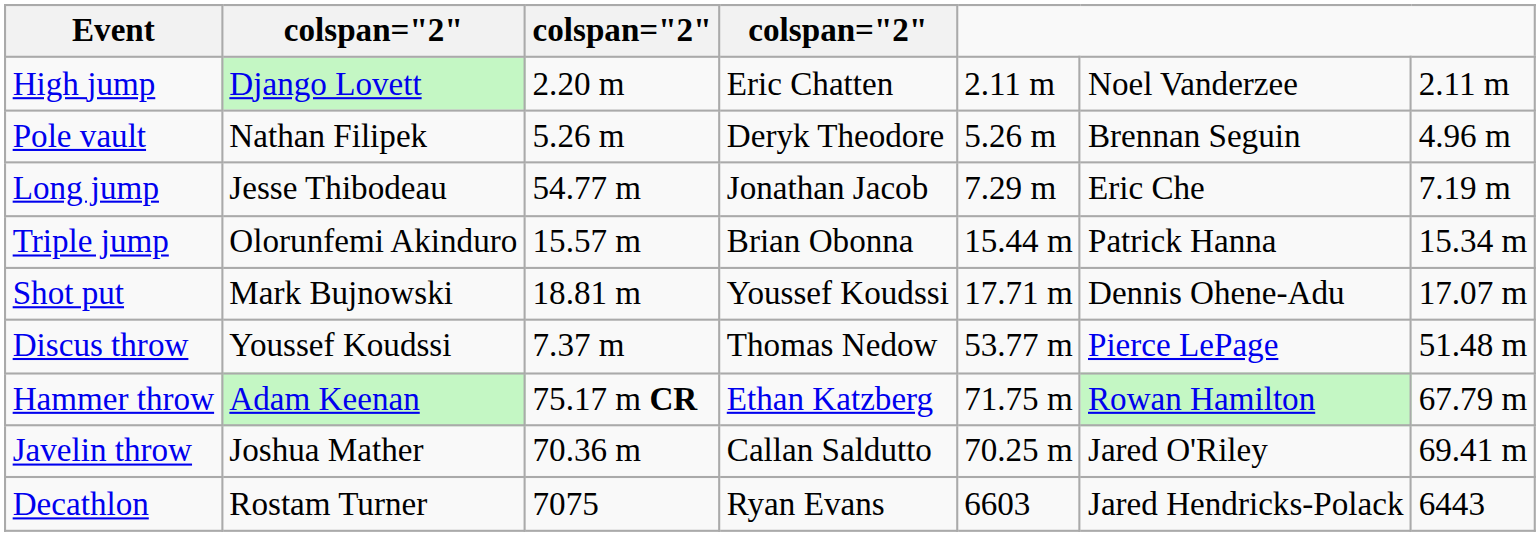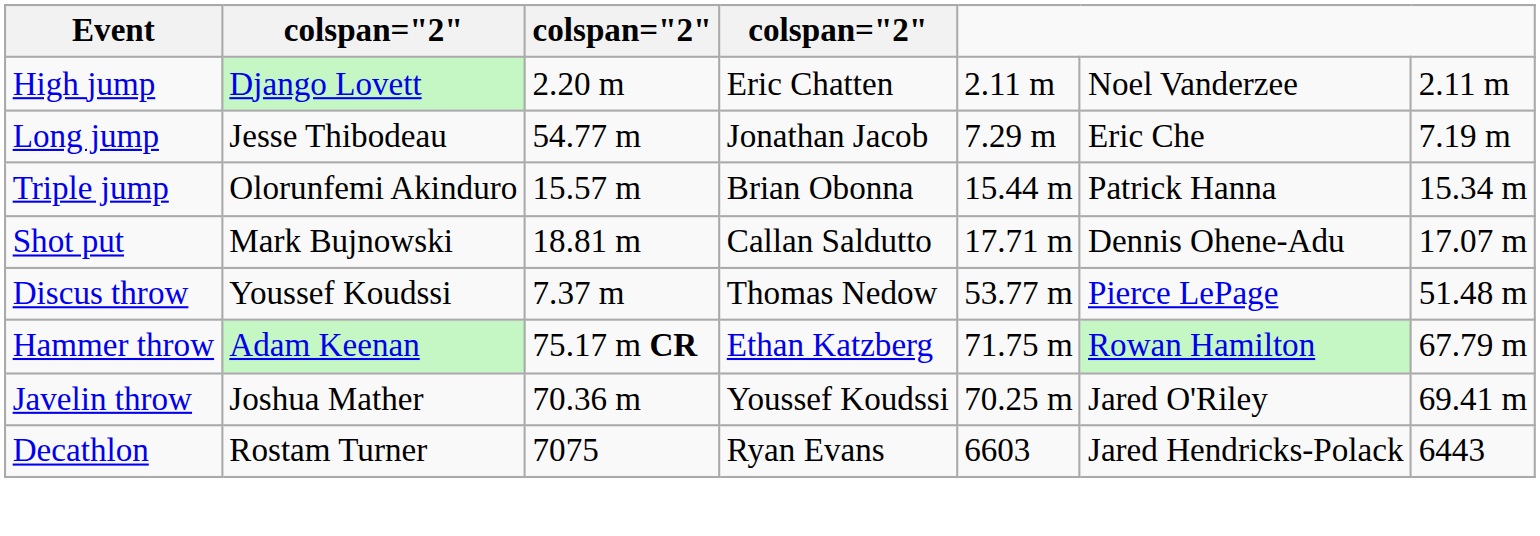- row: (79, 135)
(838, 293) Youssef Koudssi -> (829, 240) Callan Saldutto
(829, 450) Callan Saldutto -> (838, 398) Youssef Koudssi
